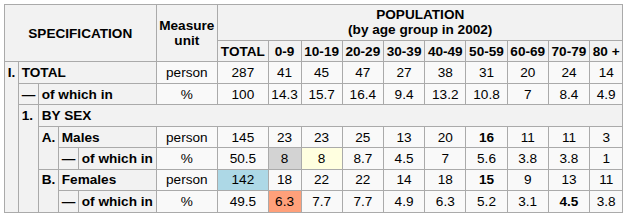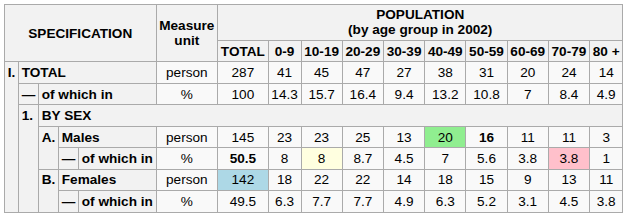(445, 137) no background -> (445, 137) lightgreen background
(243, 158) normal -> (243, 158) bold
(285, 158) lightgrey background -> (285, 158) no background
(569, 158) no background -> (569, 158) pink background
(486, 180) bold -> (486, 180) normal
(285, 201) lightsalmon background -> (285, 201) no background
(569, 201) bold -> (569, 201) normal
